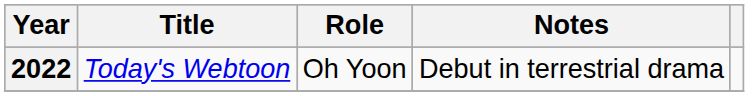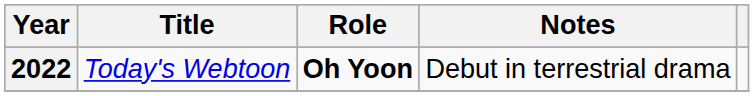(355, 68) normal -> (358, 68) bold
